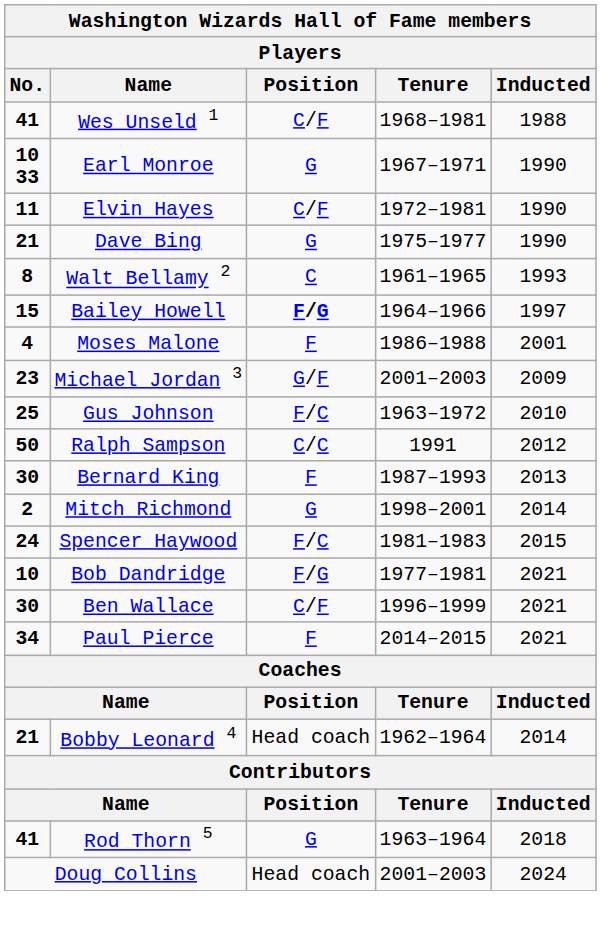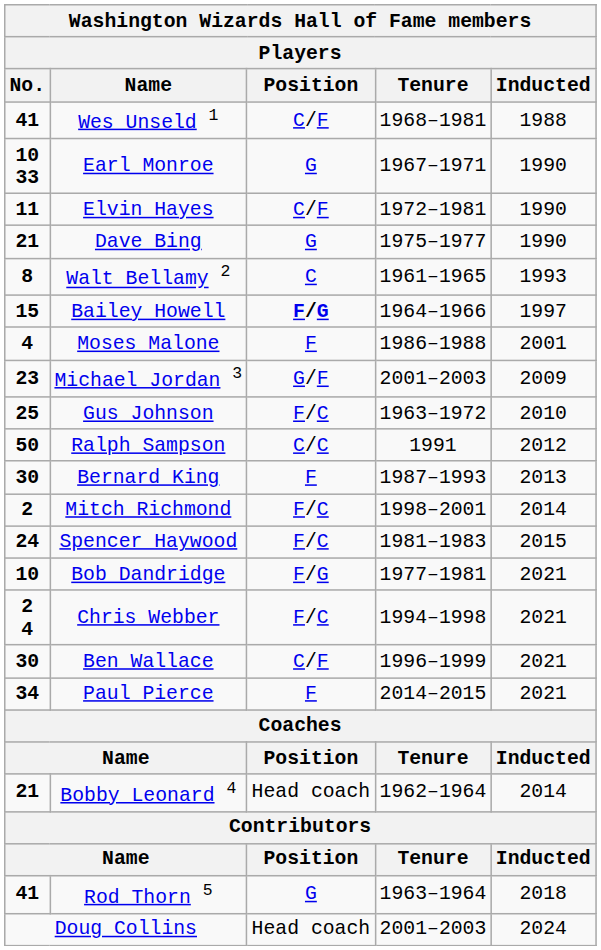(311, 510) G -> (311, 510) F/C
+ row: (148, 618)
